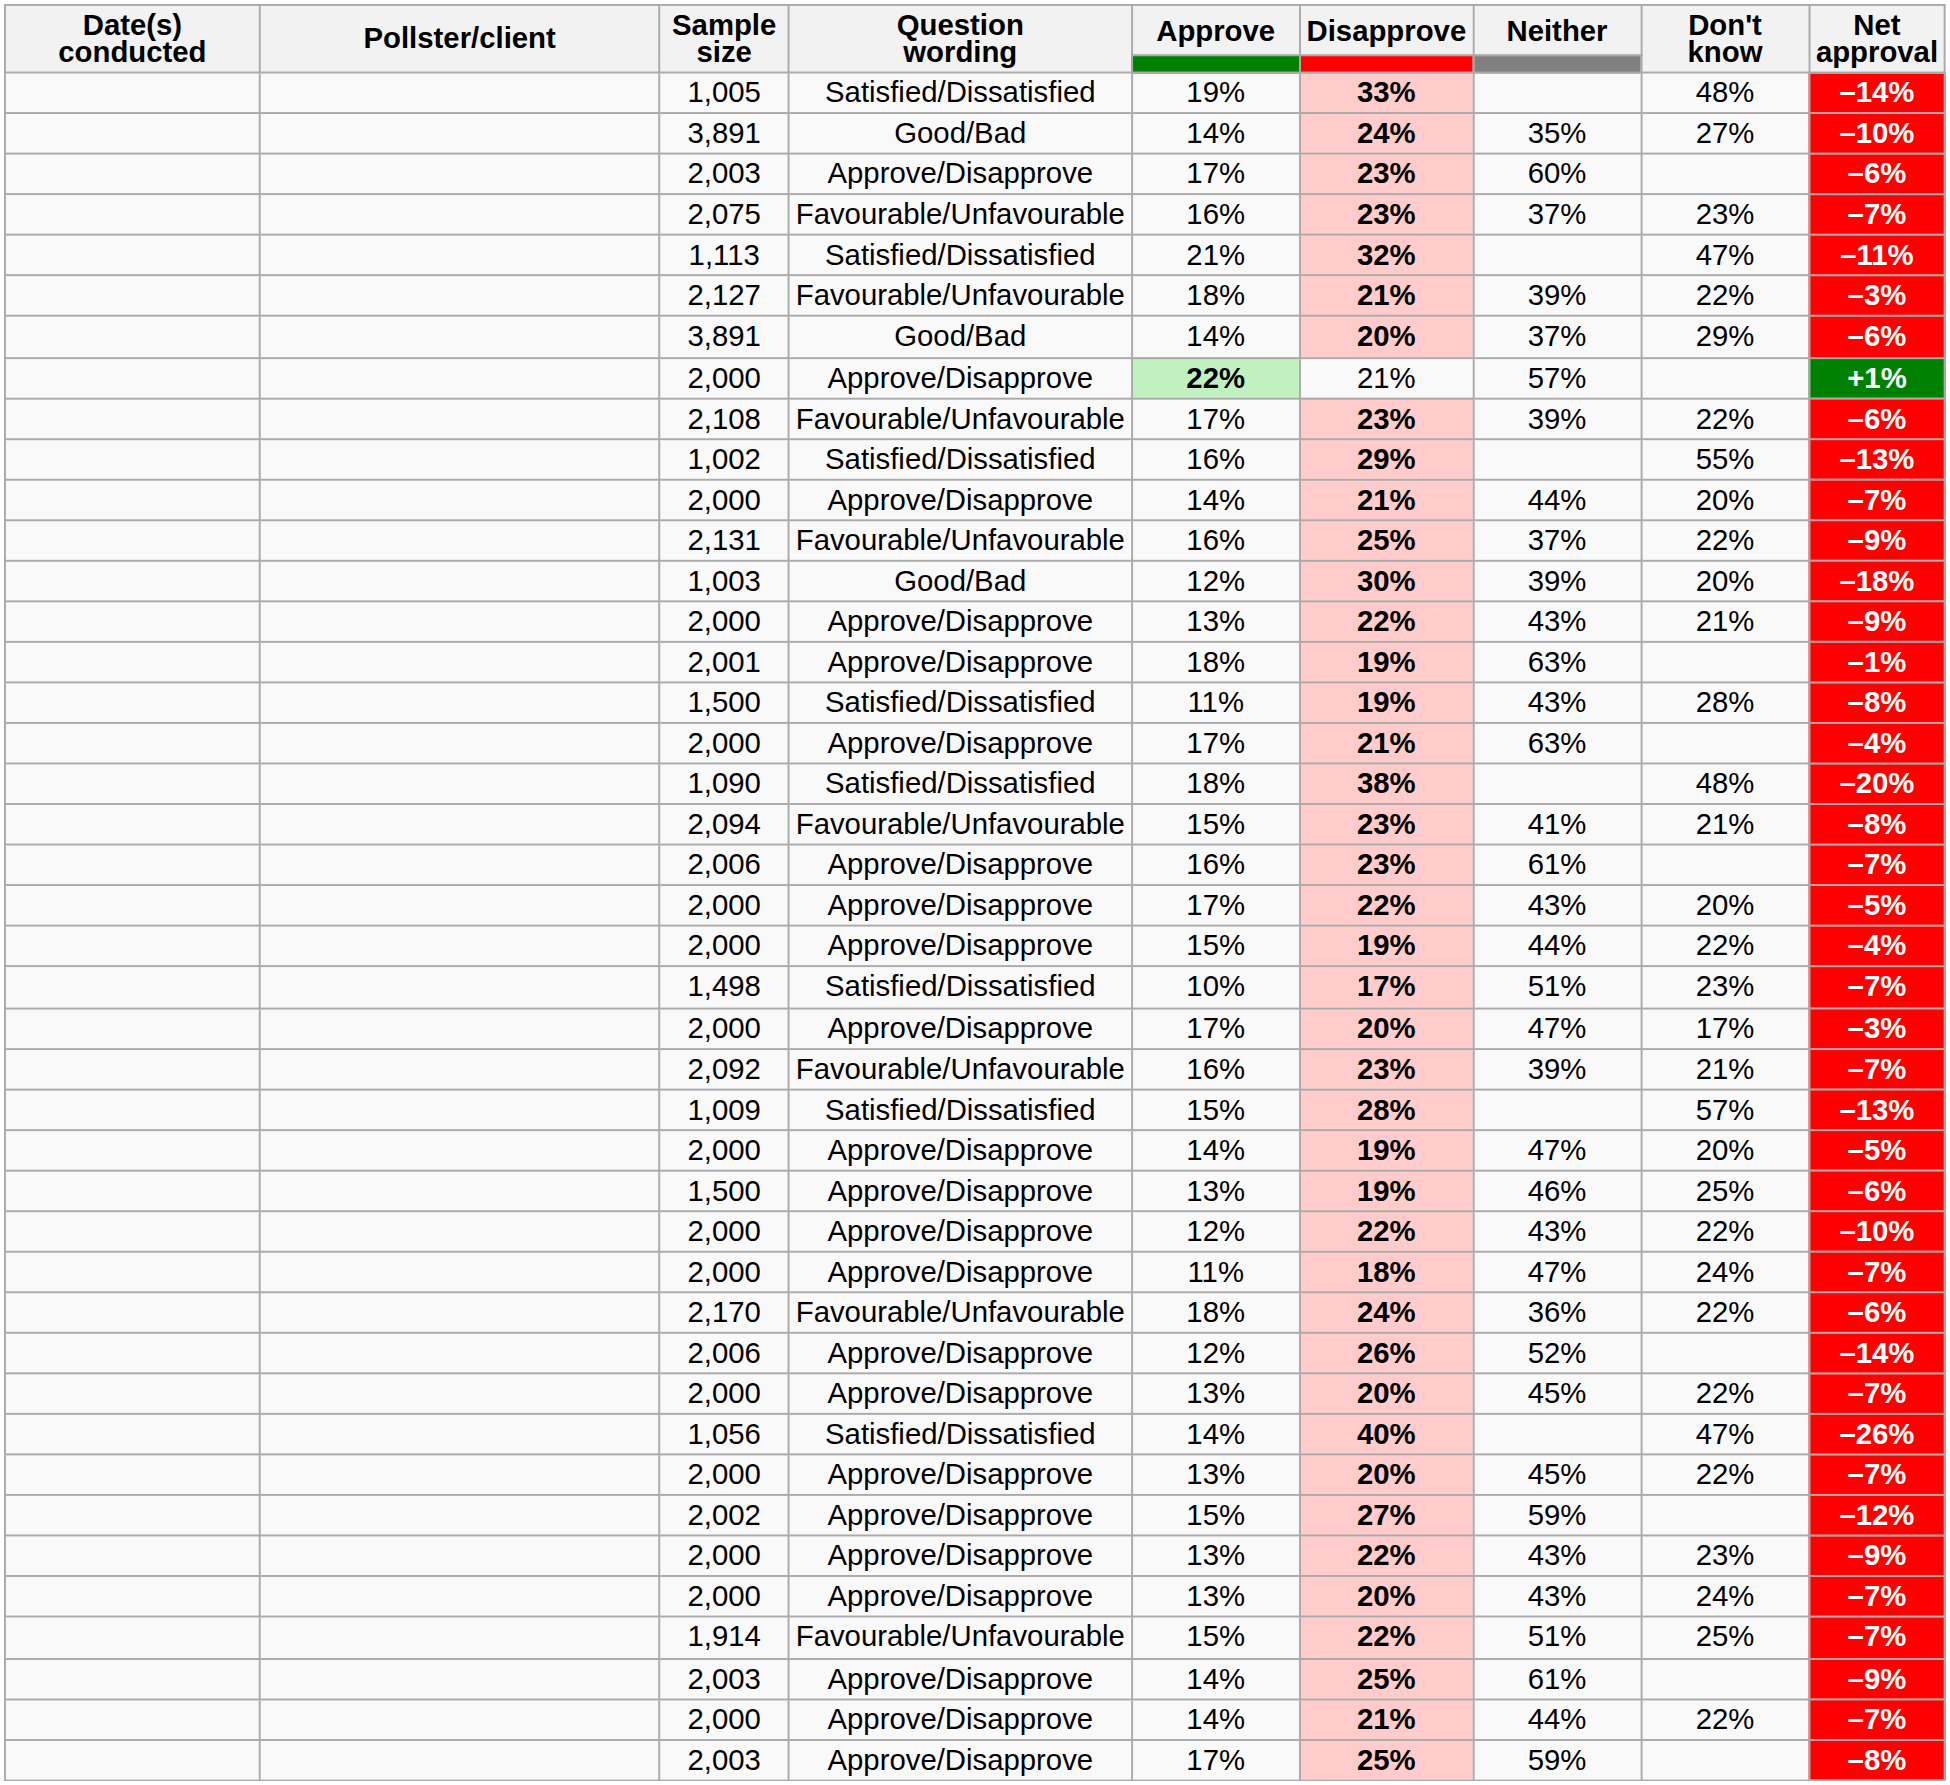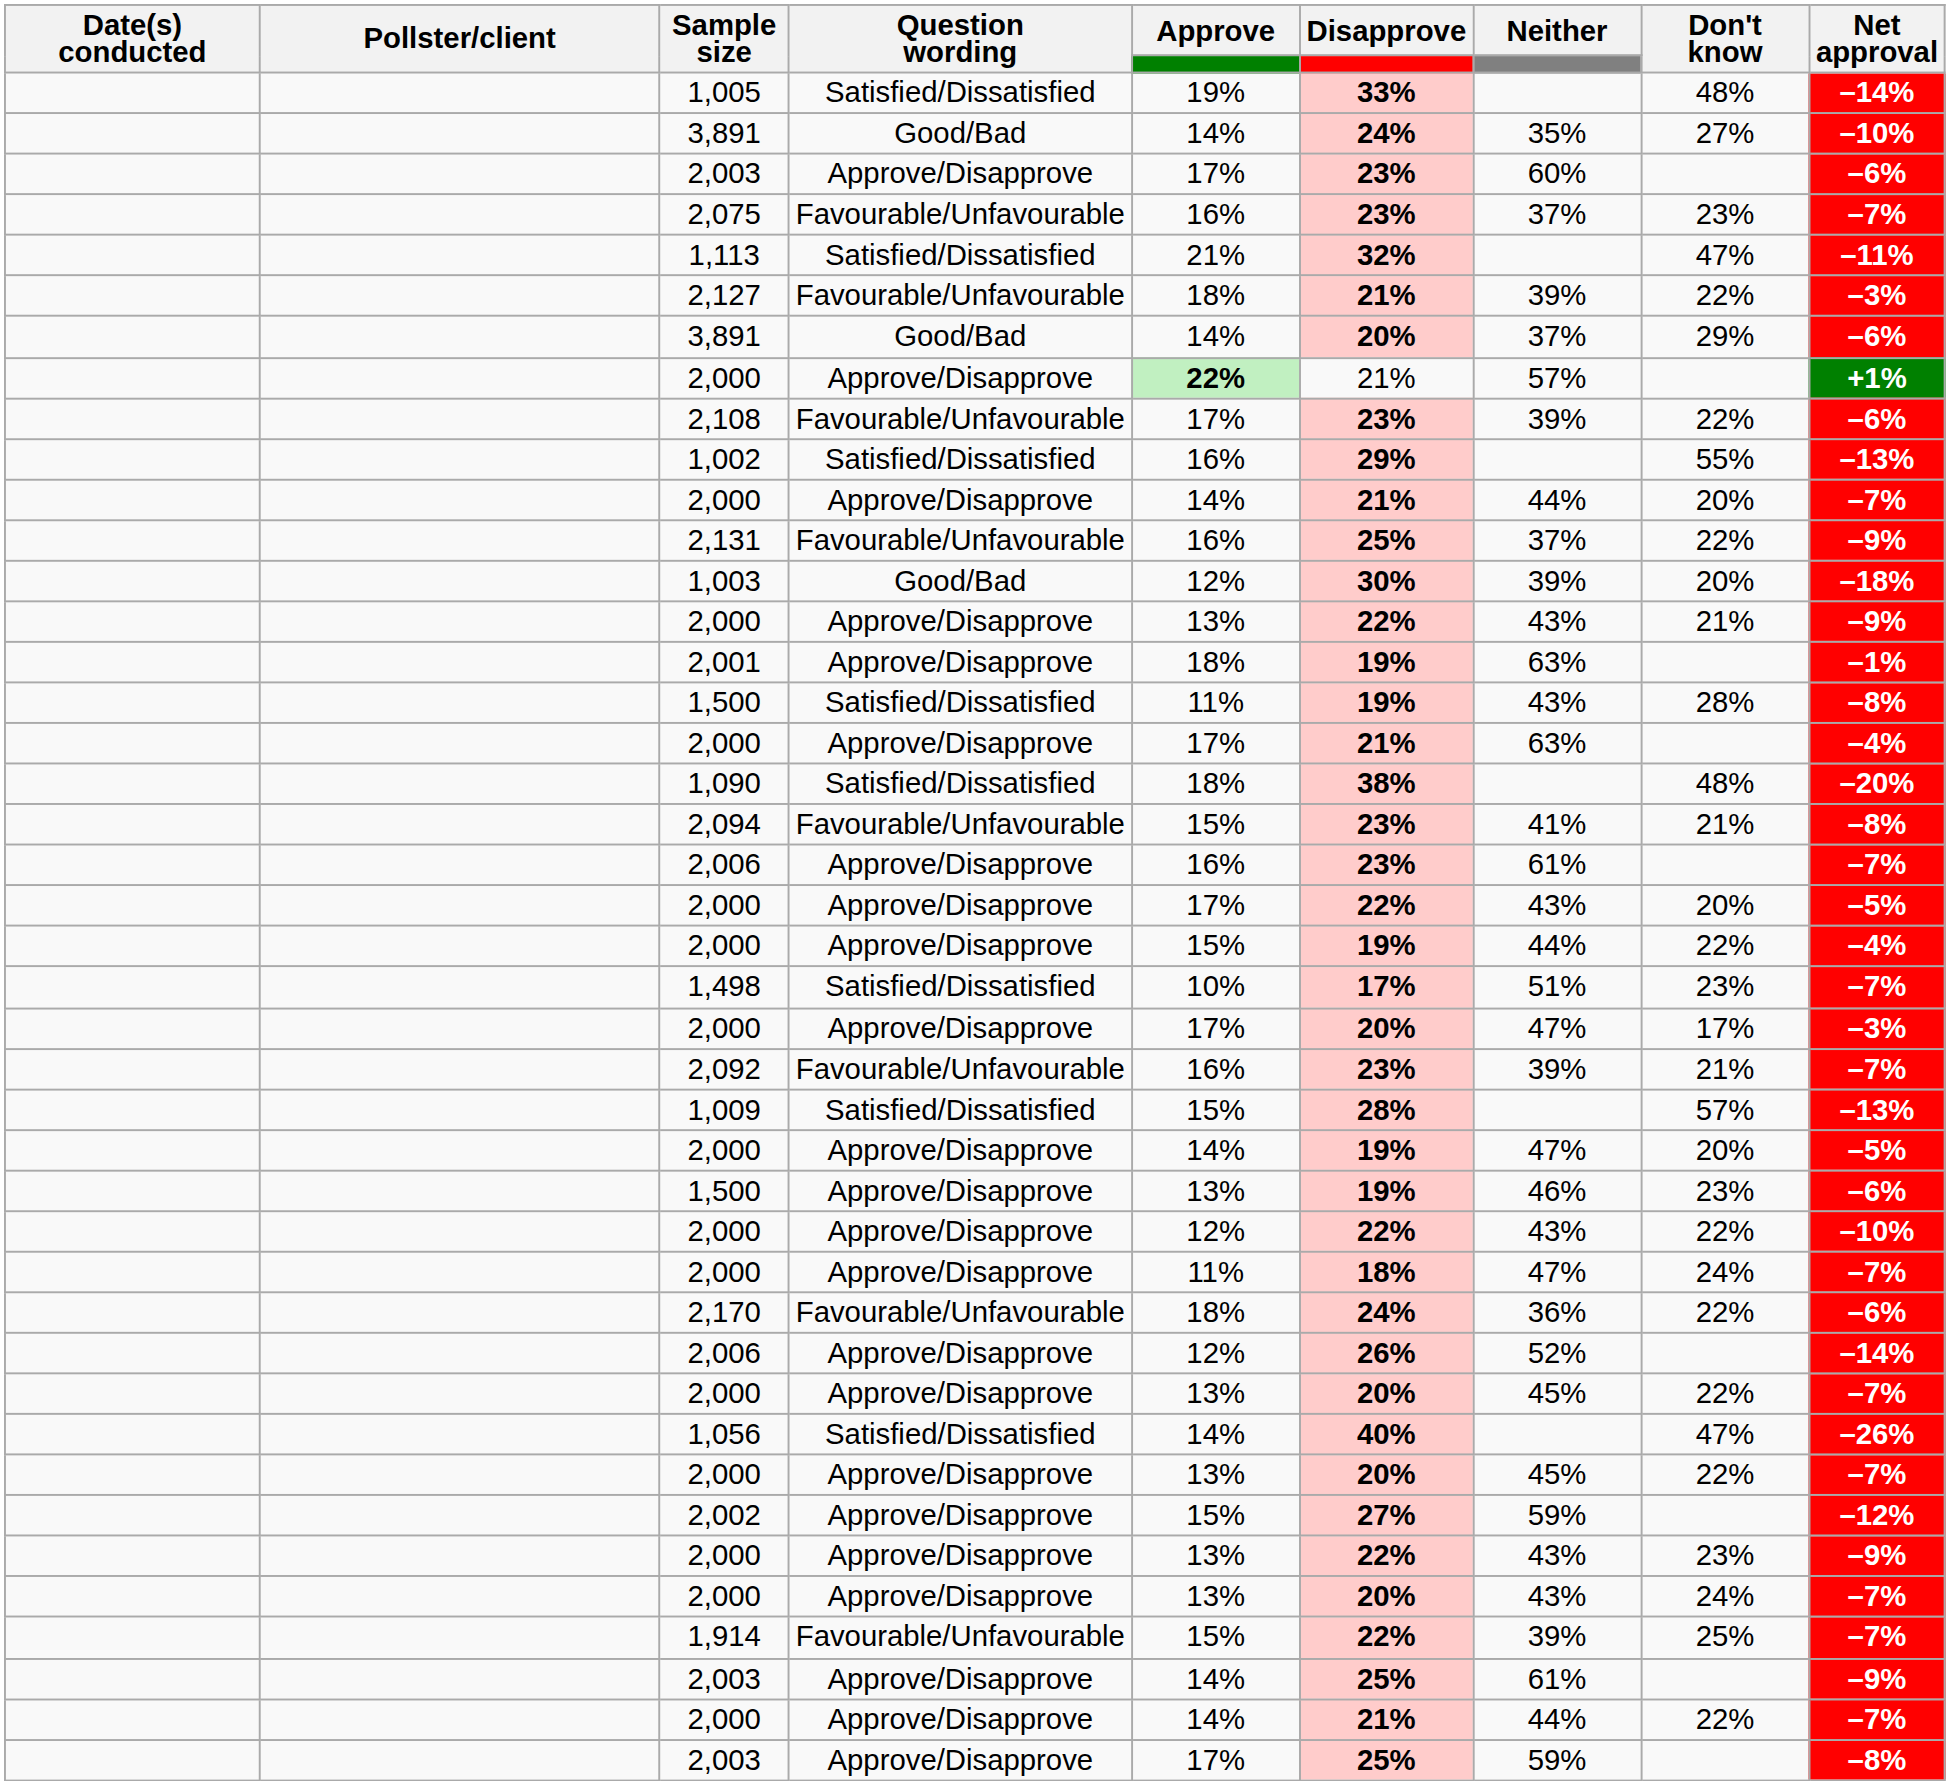(1725, 1190) 25% -> (1725, 1190) 23%
(1557, 1637) 51% -> (1557, 1637) 39%
